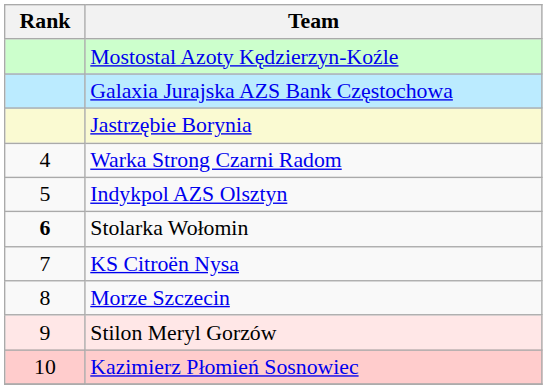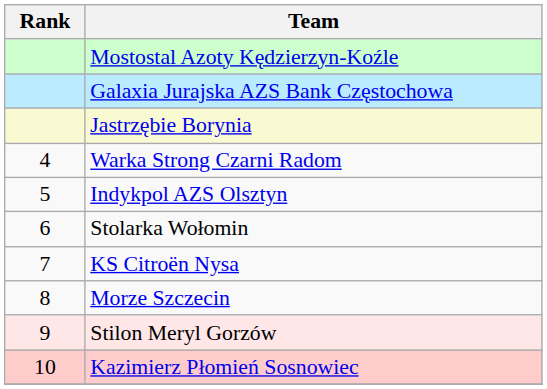(45, 228) bold -> (45, 228) normal
